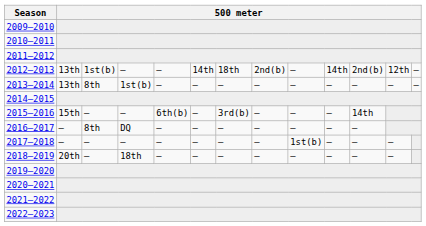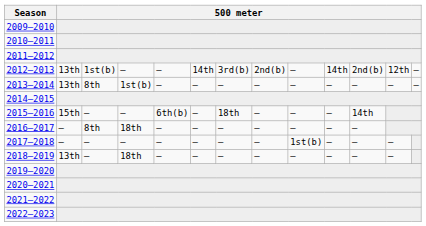(229, 70) 18th -> (234, 70) 3rd(b)
(234, 113) 3rd(b) -> (229, 113) 18th
(126, 128) DQ -> (131, 128) 18th
(69, 156) 20th -> (69, 156) 13th
